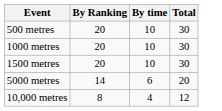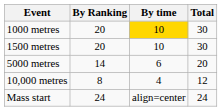- row: (30, 30)
(150, 47) no background -> (159, 30) gold background
+ row: (29, 98)
